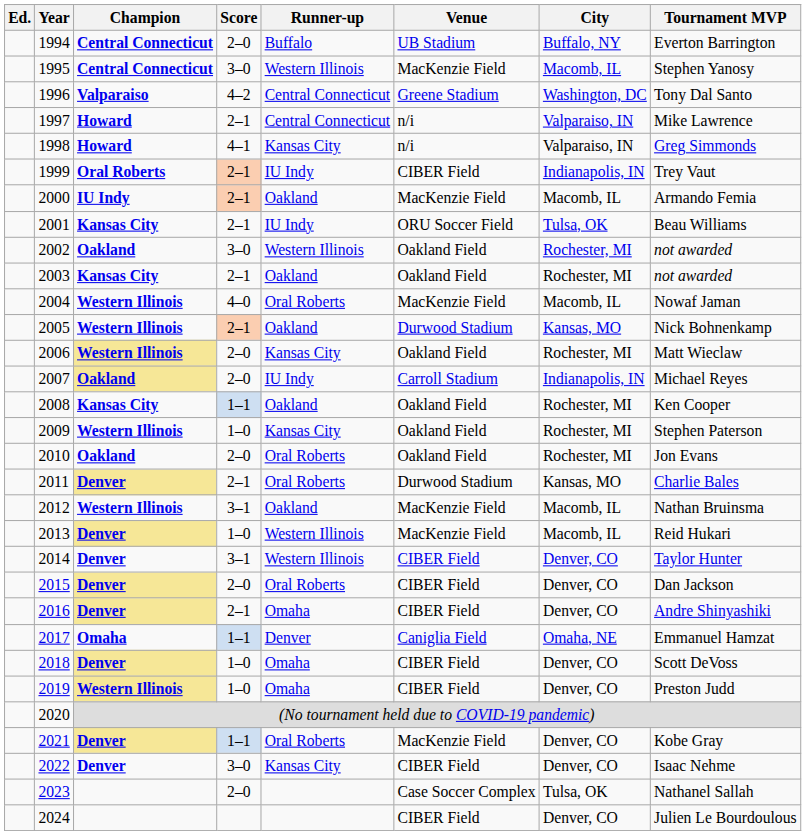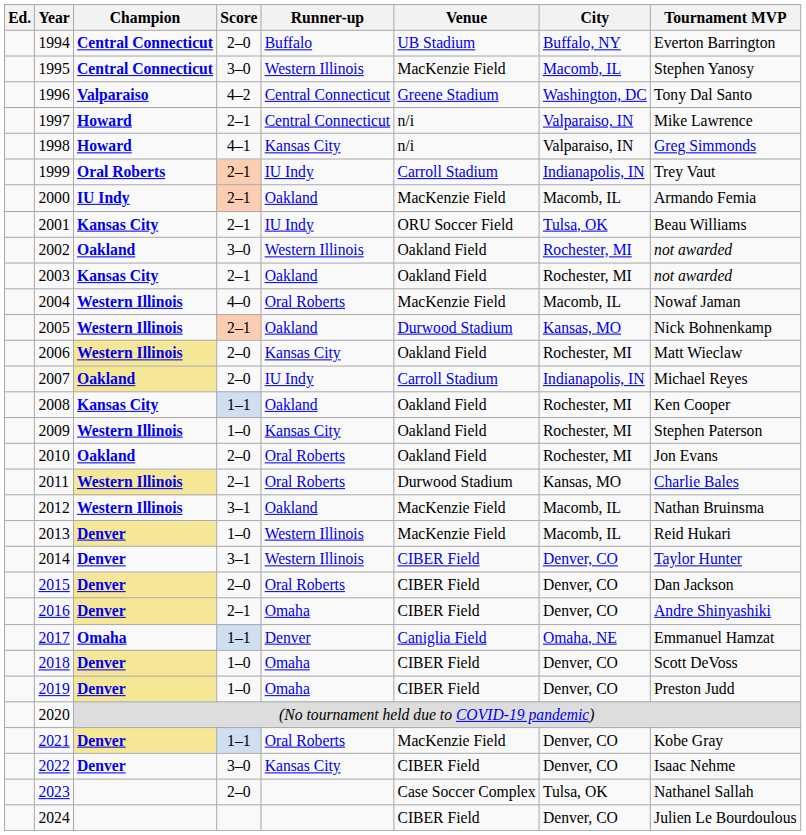(439, 172) CIBER Field -> (448, 172) Carroll Stadium
(101, 482) Denver -> (130, 482) Western Illinois
(130, 688) Western Illinois -> (101, 688) Denver
